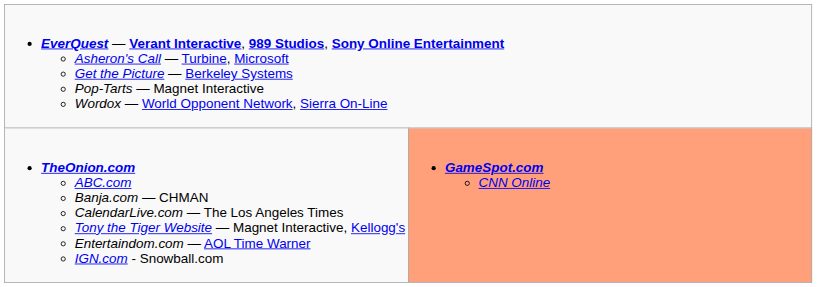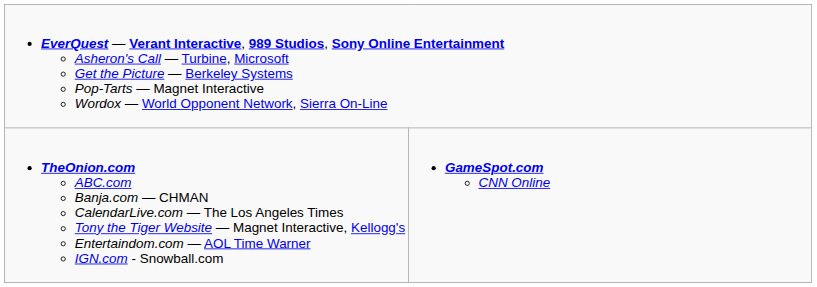(610, 175) lightsalmon background -> (610, 175) no background
